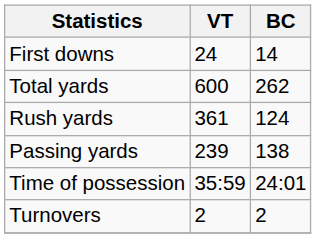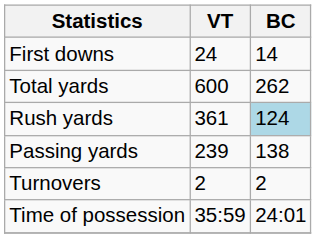(272, 118) no background -> (272, 118) lightblue background
rows swapped: (55, 216) <-> (97, 183)
